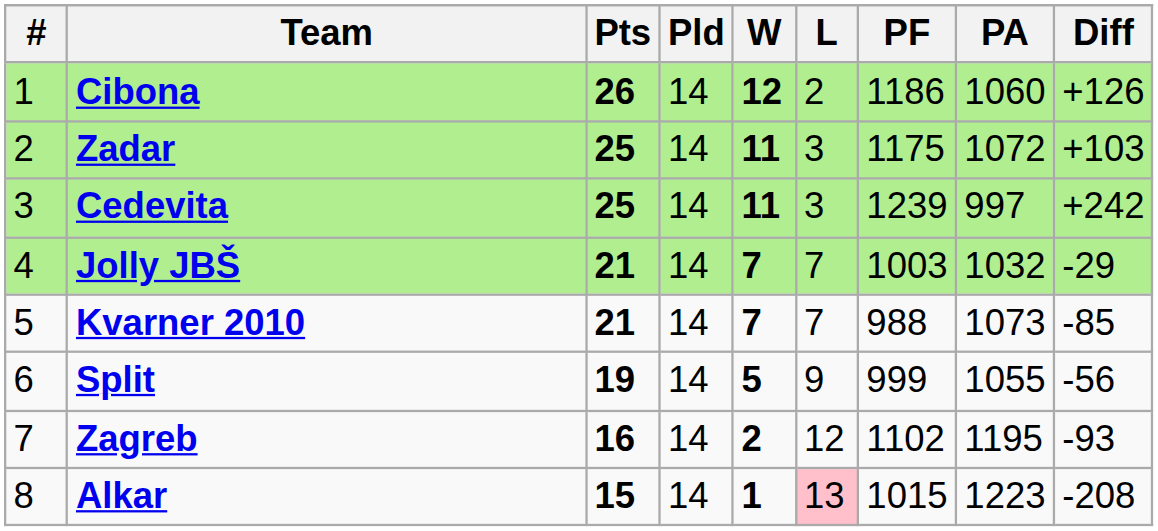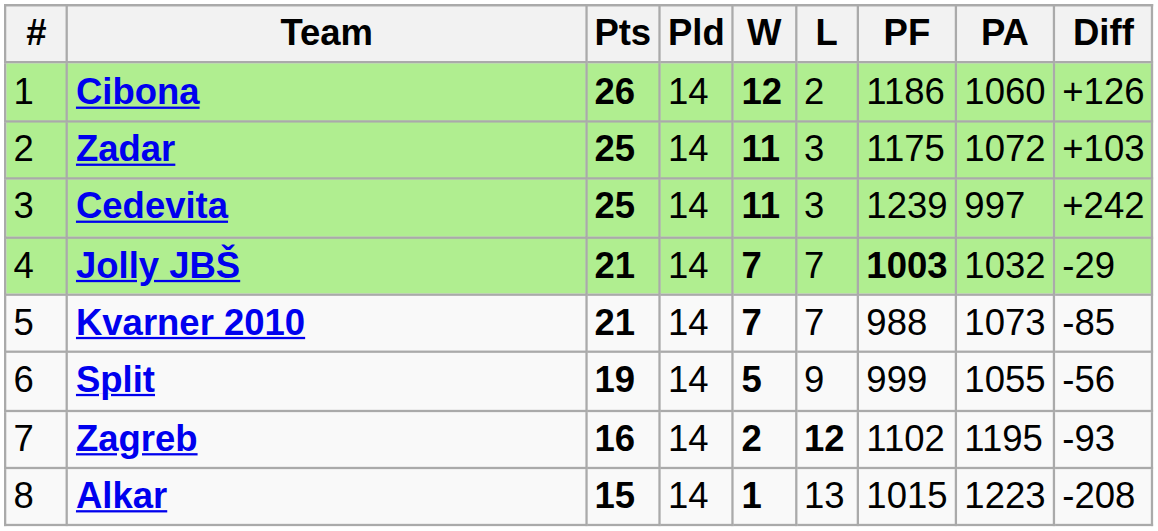(907, 264) normal -> (907, 264) bold
(824, 438) normal -> (824, 438) bold
(824, 496) pink background -> (824, 496) no background
